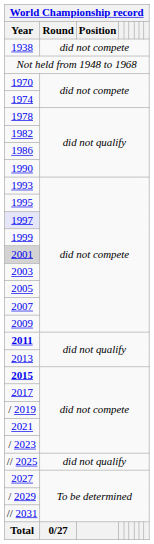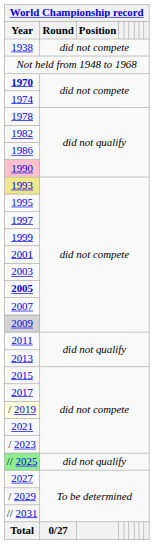(22, 82) normal -> (22, 82) bold
(22, 168) no background -> (22, 168) pink background
(22, 185) no background -> (22, 185) khaki background
(22, 220) lavender background -> (22, 220) no background
(22, 254) lightgrey background -> (22, 254) no background
(22, 289) normal -> (22, 289) bold
(22, 323) no background -> (22, 323) lightgrey background
(22, 340) bold -> (22, 340) normal
(22, 375) bold -> (22, 375) normal
(22, 409) no background -> (22, 409) lightyellow background
(22, 461) no background -> (22, 461) lightgreen background
